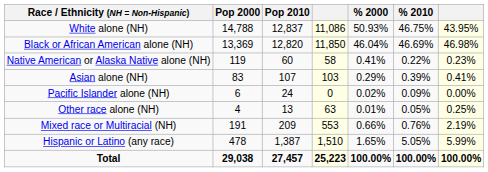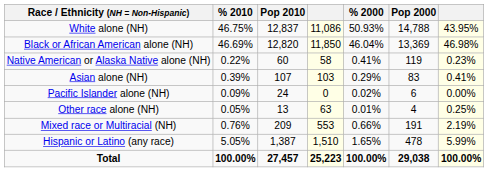columns swapped: (238, 12) <-> (416, 12)
